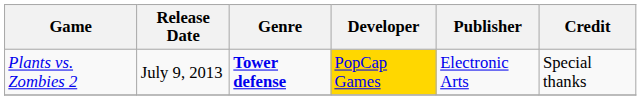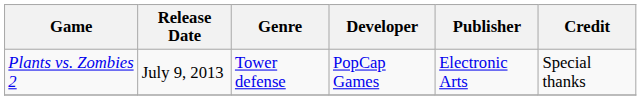(260, 72) bold -> (260, 72) normal
(361, 72) gold background -> (359, 72) no background
